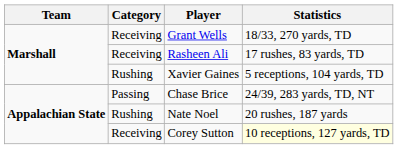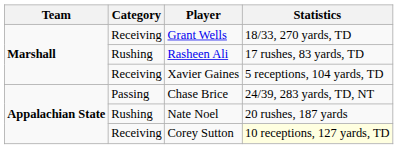(136, 54) Receiving -> (132, 54) Rushing
(132, 74) Rushing -> (136, 74) Receiving
